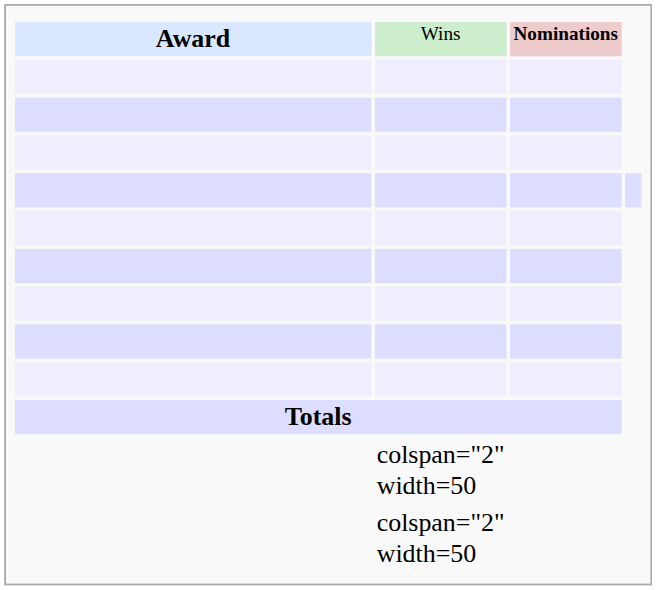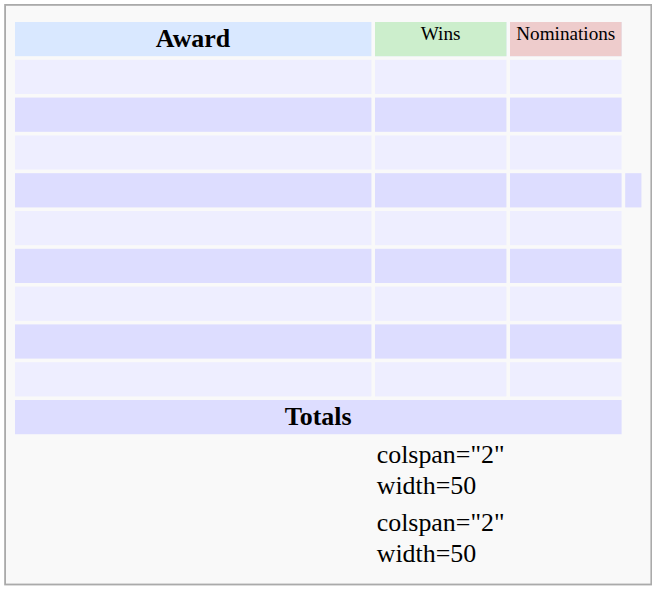(566, 33) bold -> (566, 33) normal
